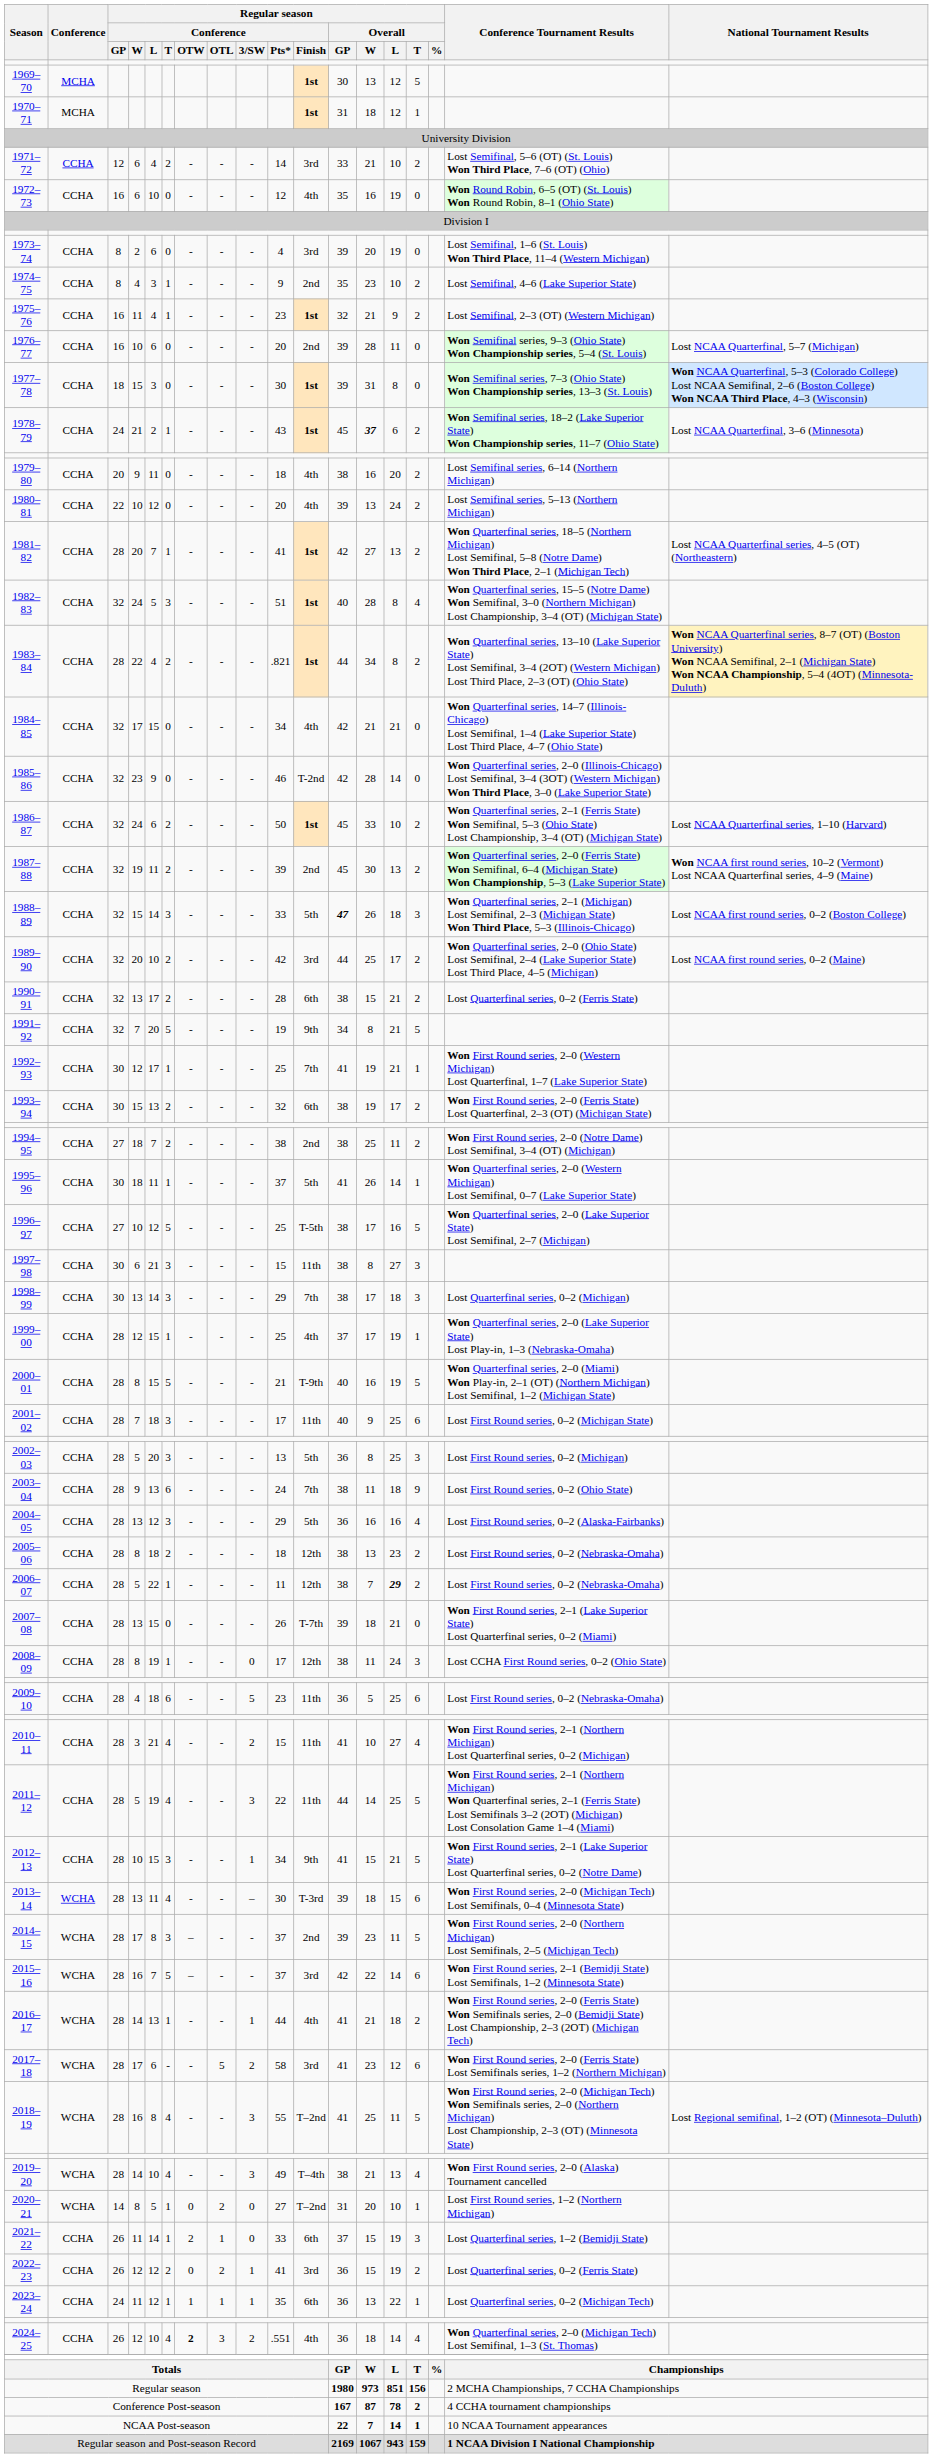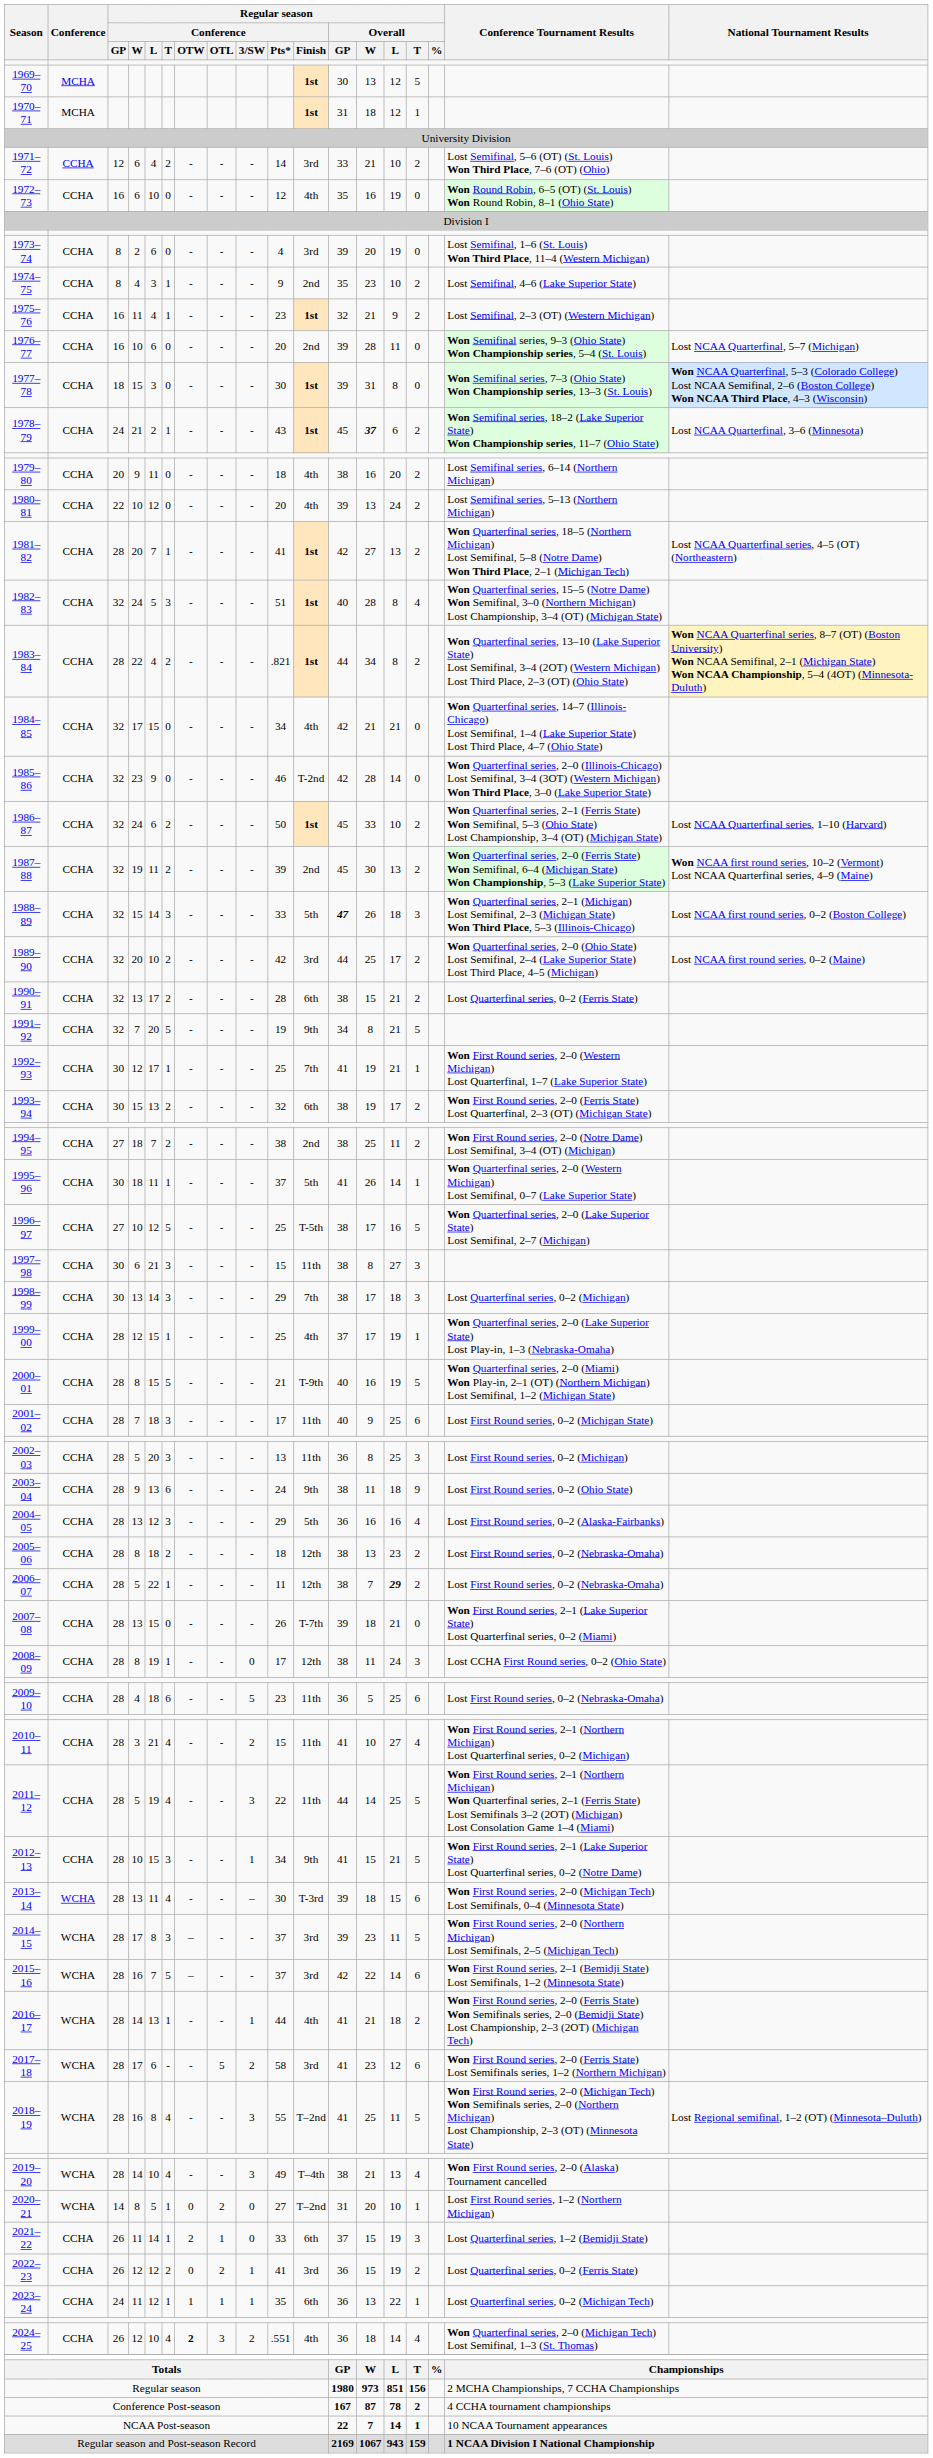(311, 1457) 5th -> (311, 1457) 11th
(311, 1489) 7th -> (311, 1489) 9th
(311, 1936) 2nd -> (311, 1936) 3rd
